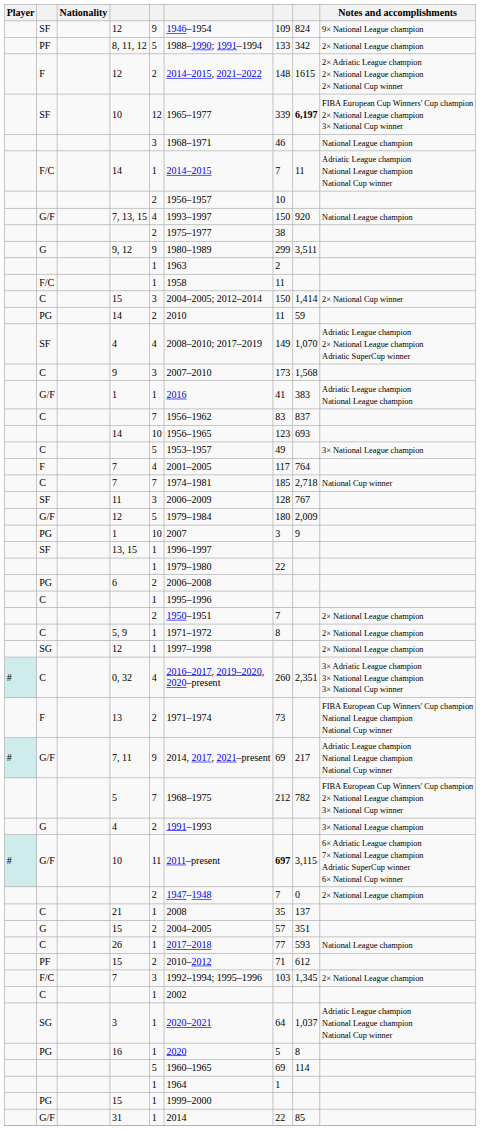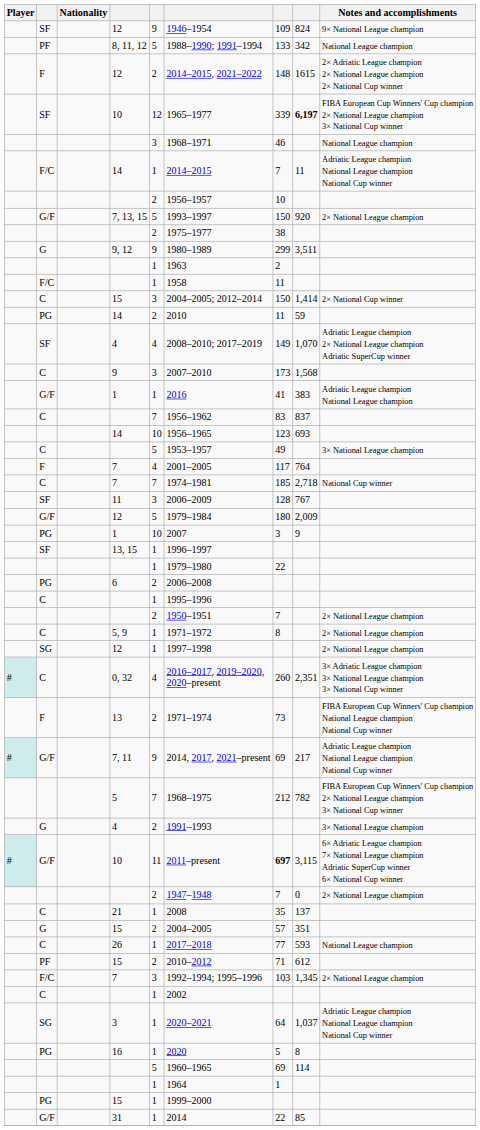(373, 47) 2× National League champion -> (367, 47) National League champion
(154, 216) 4 -> (154, 216) 5
(367, 217) National League champion -> (373, 217) 2× National League champion
